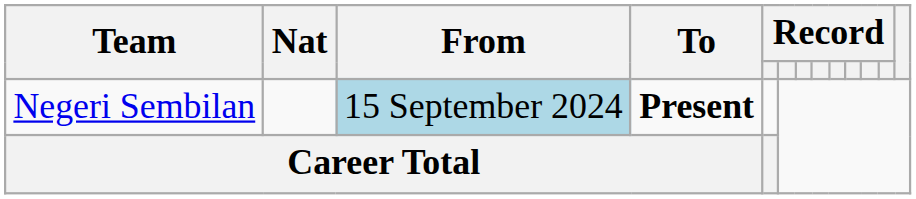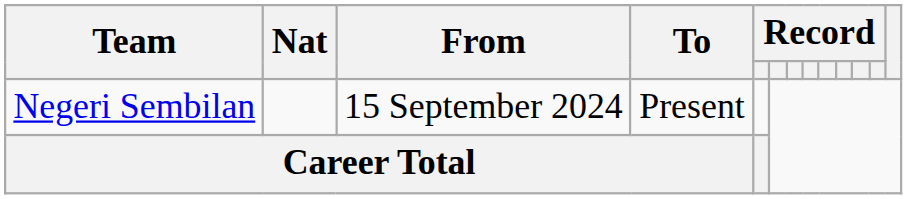(483, 106) lightblue background -> (483, 106) no background
(697, 106) bold -> (692, 106) normal
